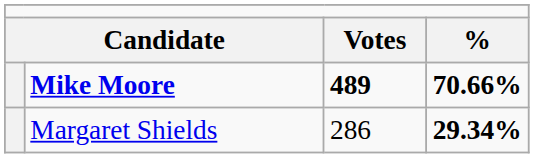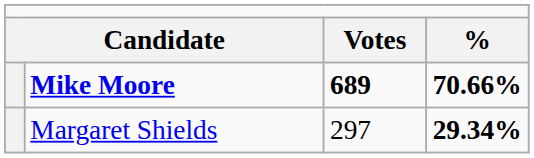(350, 85) 489 -> (350, 85) 689
(350, 130) 286 -> (350, 130) 297
